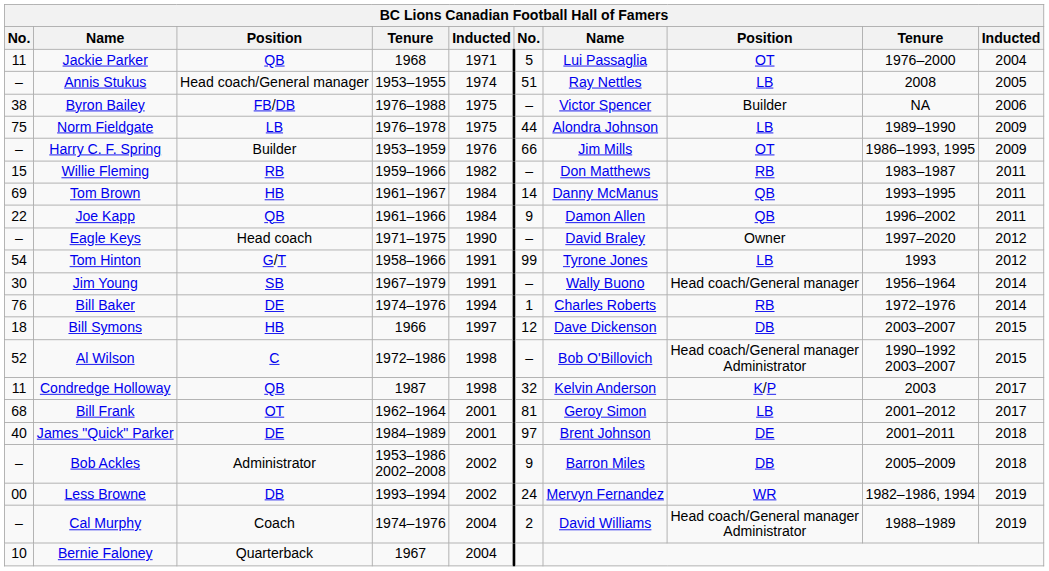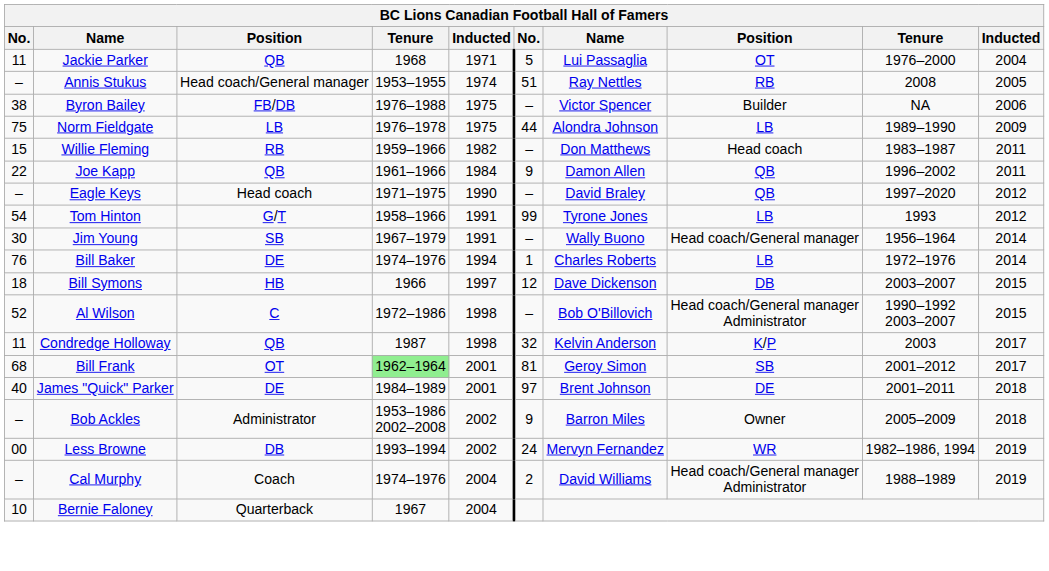(765, 82) LB -> (765, 82) RB
- row: (105, 149)
(765, 171) RB -> (765, 149) Head coach
- row: (105, 194)
(765, 238) Owner -> (765, 194) QB
(765, 305) RB -> (765, 261) LB
(410, 411) no background -> (410, 366) lightgreen background
(765, 411) LB -> (765, 366) SB
(765, 463) DB -> (765, 419) Owner
